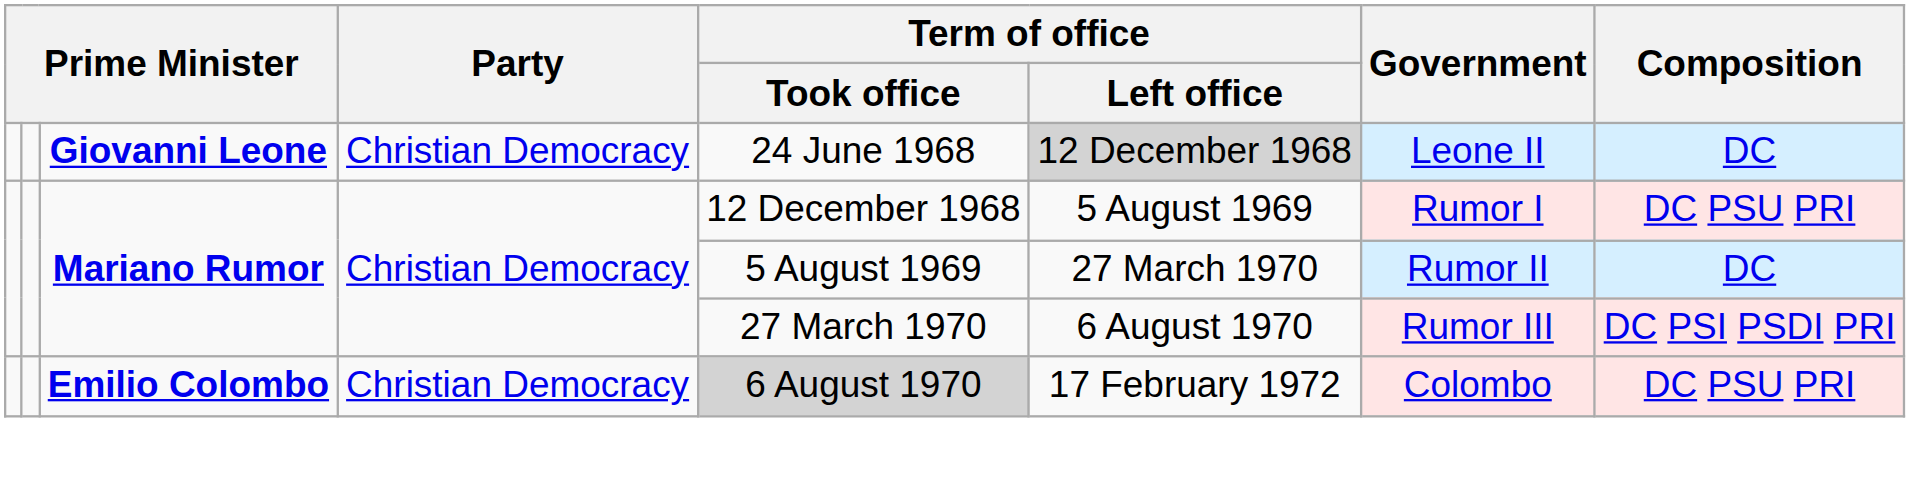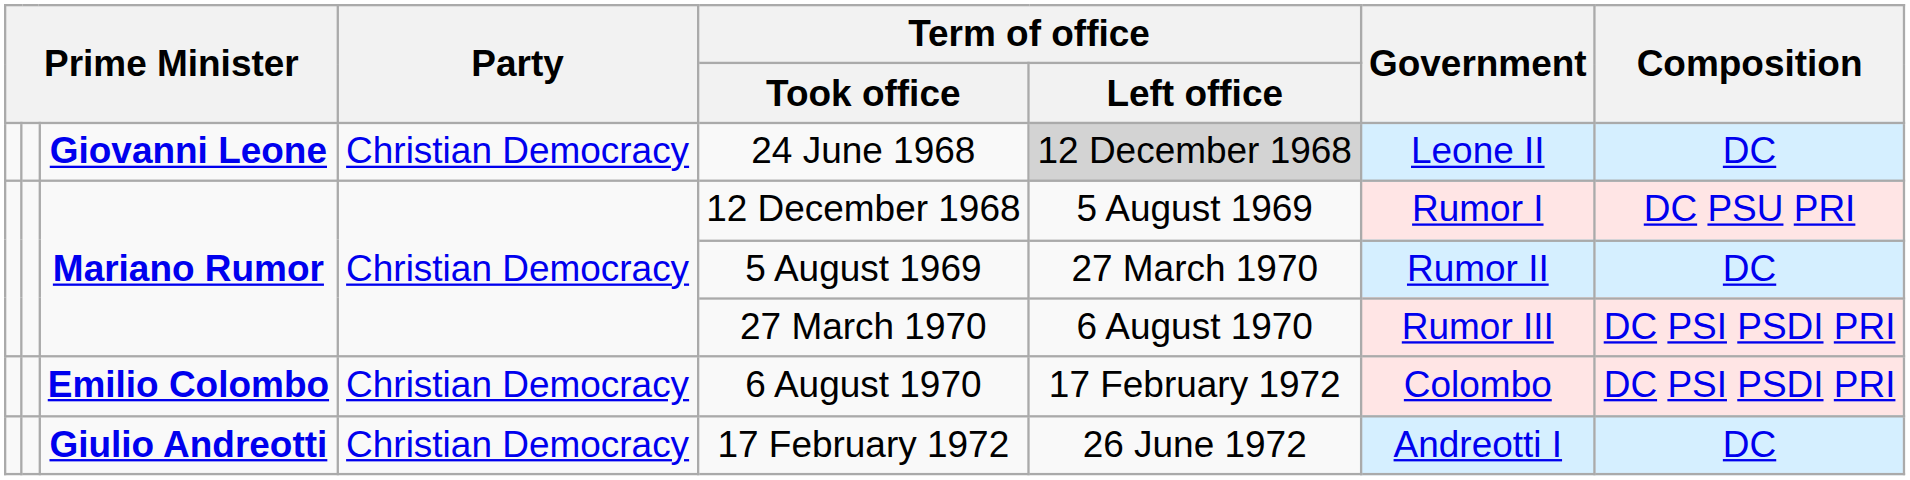(863, 385) lightgrey background -> (863, 385) no background
(1750, 385) DC PSU PRI -> (1750, 385) DC PSI PSDI PRI
+ row: (14, 445)
